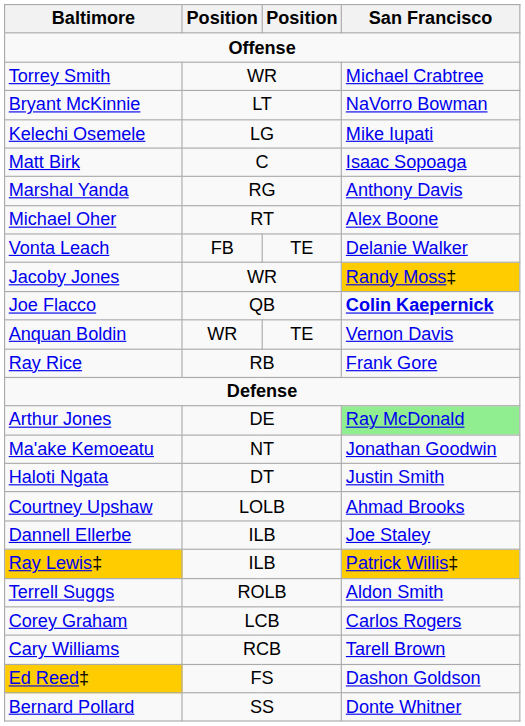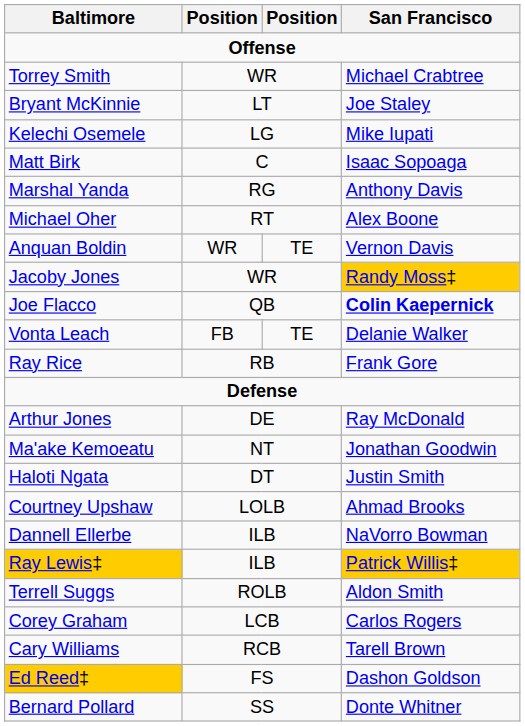(417, 104) NaVorro Bowman -> (388, 104) Joe Staley
rows swapped: (68, 334) <-> (59, 248)
(405, 420) lightgreen background -> (405, 420) no background
(388, 534) Joe Staley -> (417, 534) NaVorro Bowman
